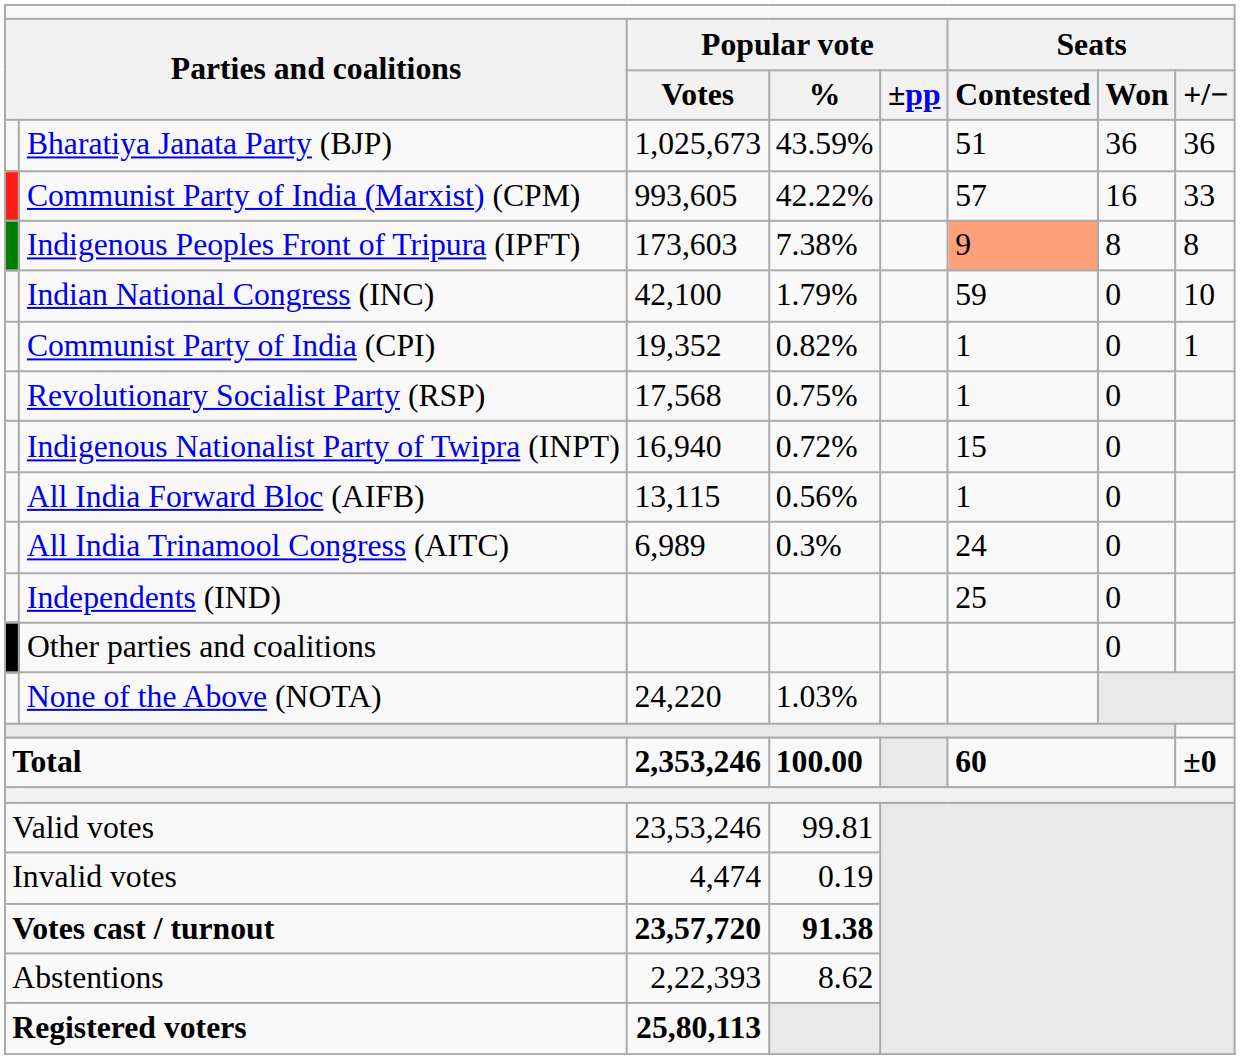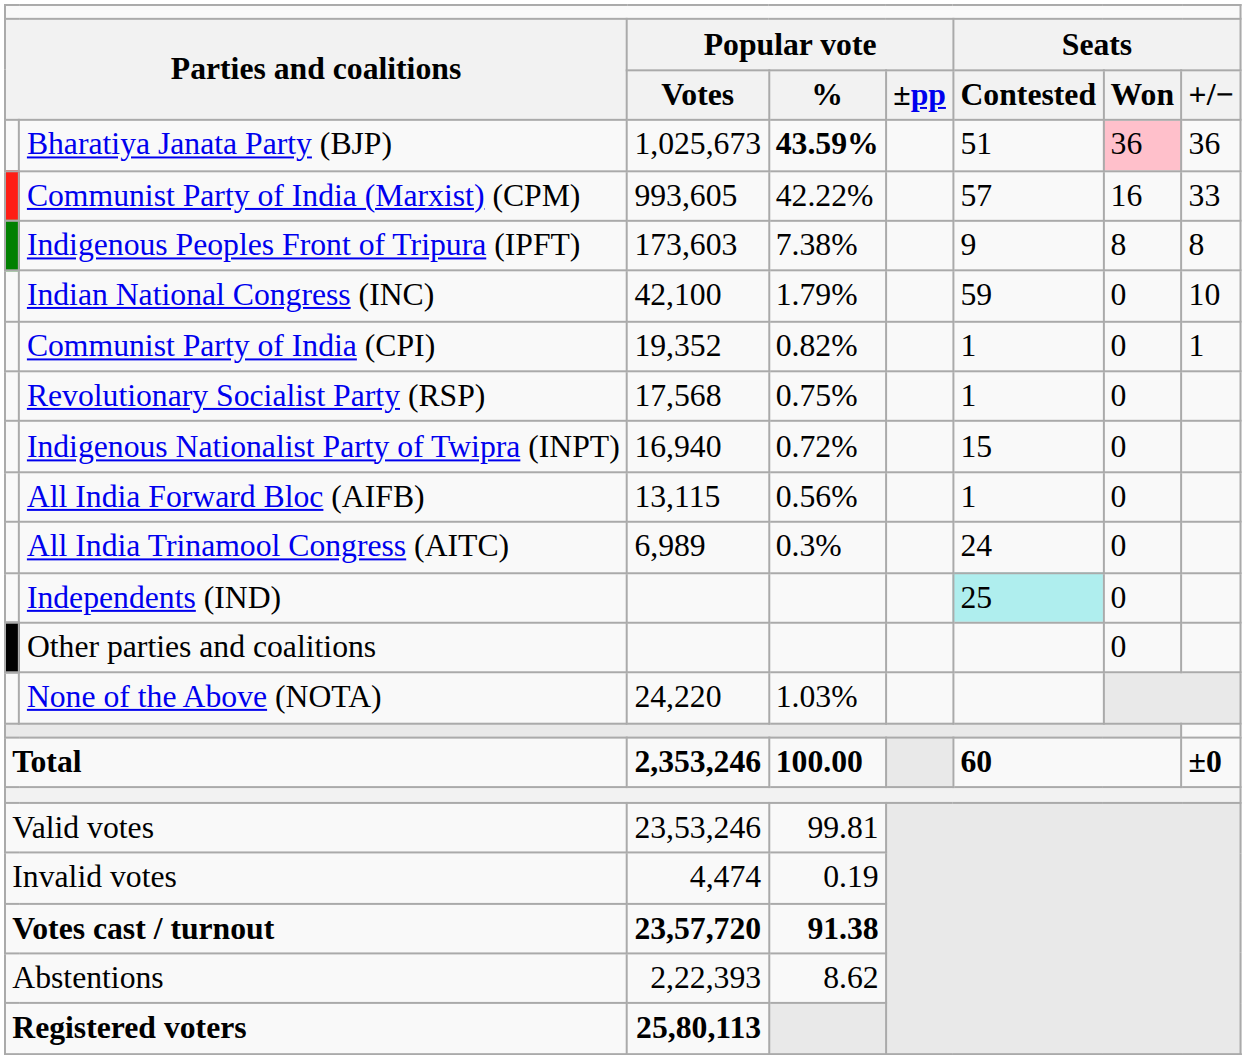(825, 144) normal -> (827, 144) bold
(1121, 144) no background -> (1126, 144) pink background
(963, 245) lightsalmon background -> (968, 245) no background
(971, 596) no background -> (976, 596) paleturquoise background
